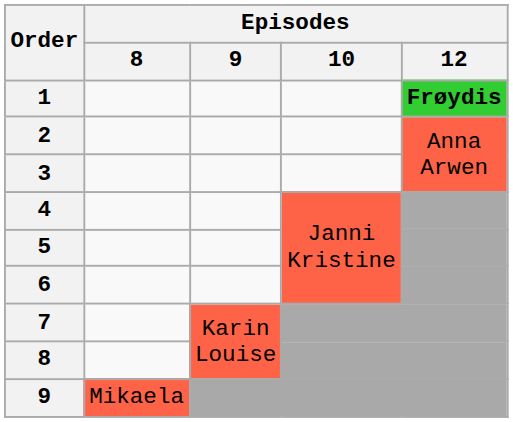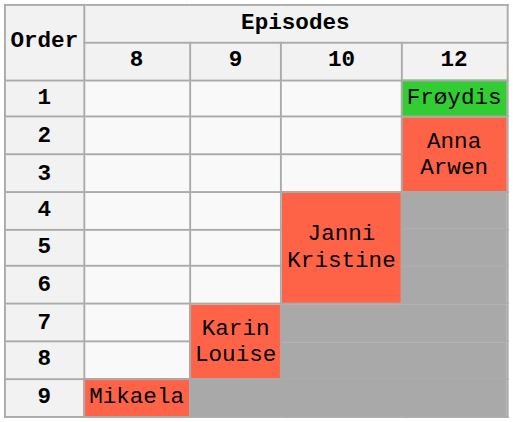(454, 98) bold -> (454, 98) normal
